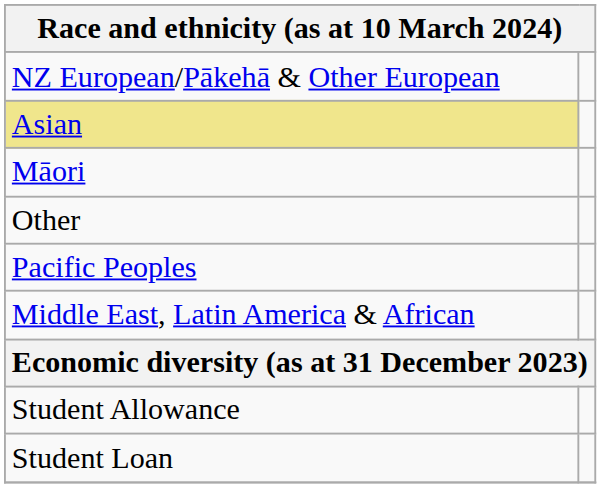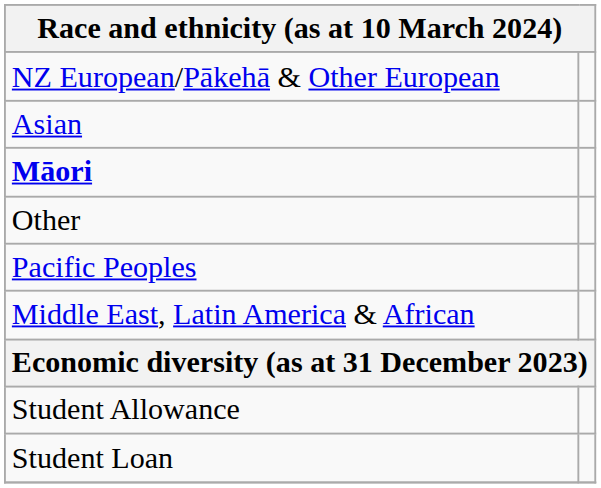(47, 123) khaki background -> (47, 123) no background
(49, 171) normal -> (52, 171) bold
